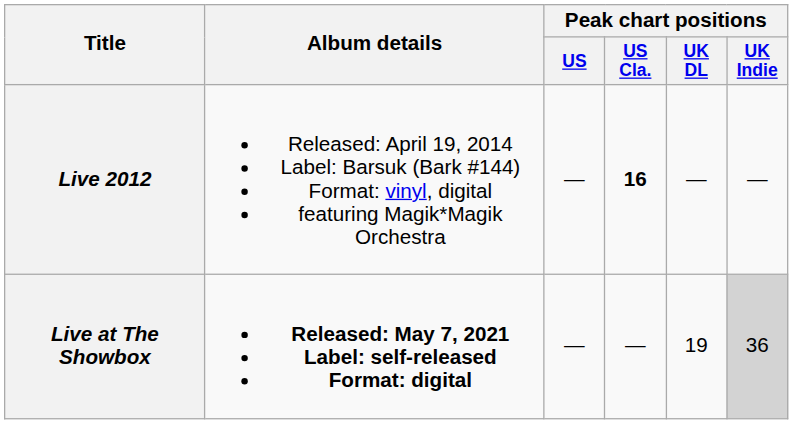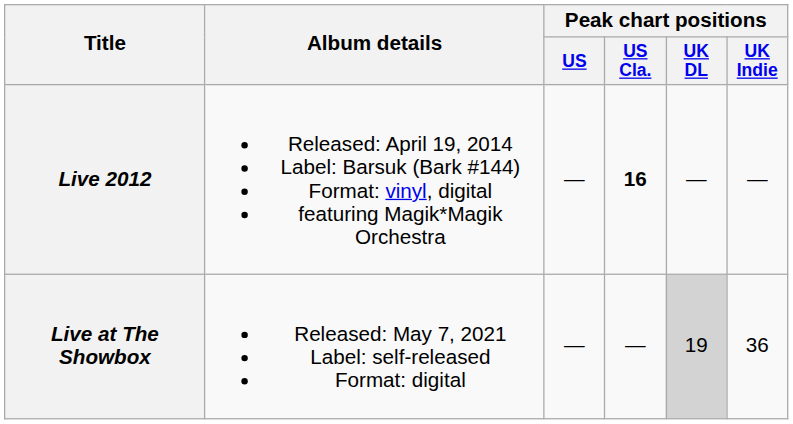(375, 358) bold -> (375, 358) normal
(696, 346) no background -> (696, 346) lightgrey background
(757, 346) lightgrey background -> (757, 346) no background
